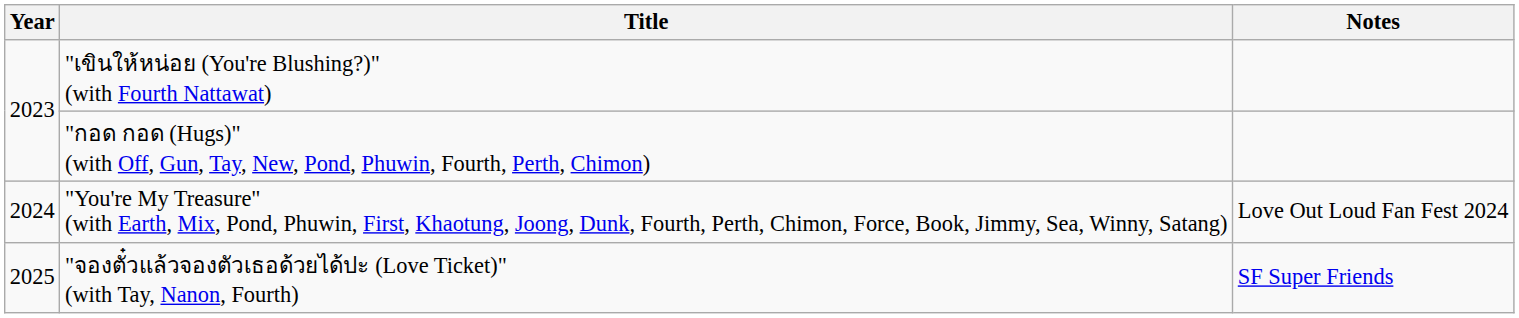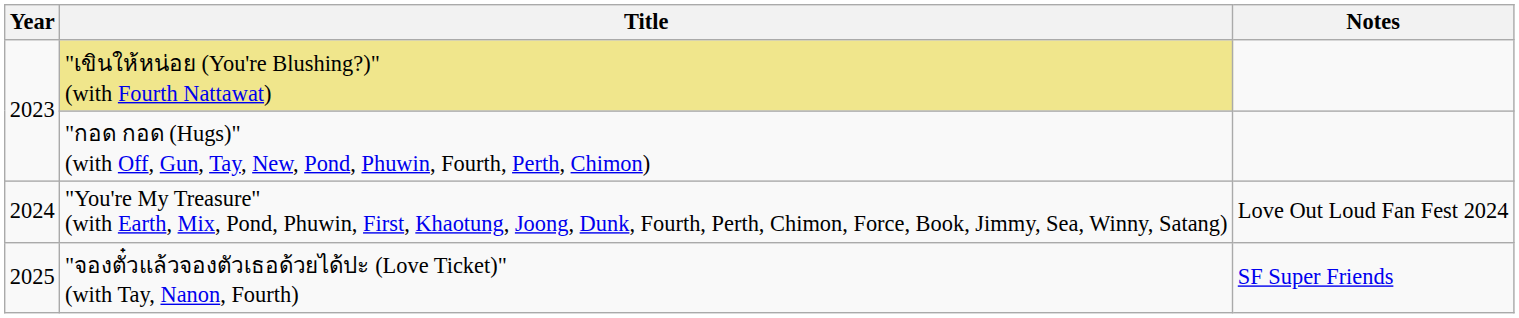(222, 78) no background -> (222, 78) khaki background
